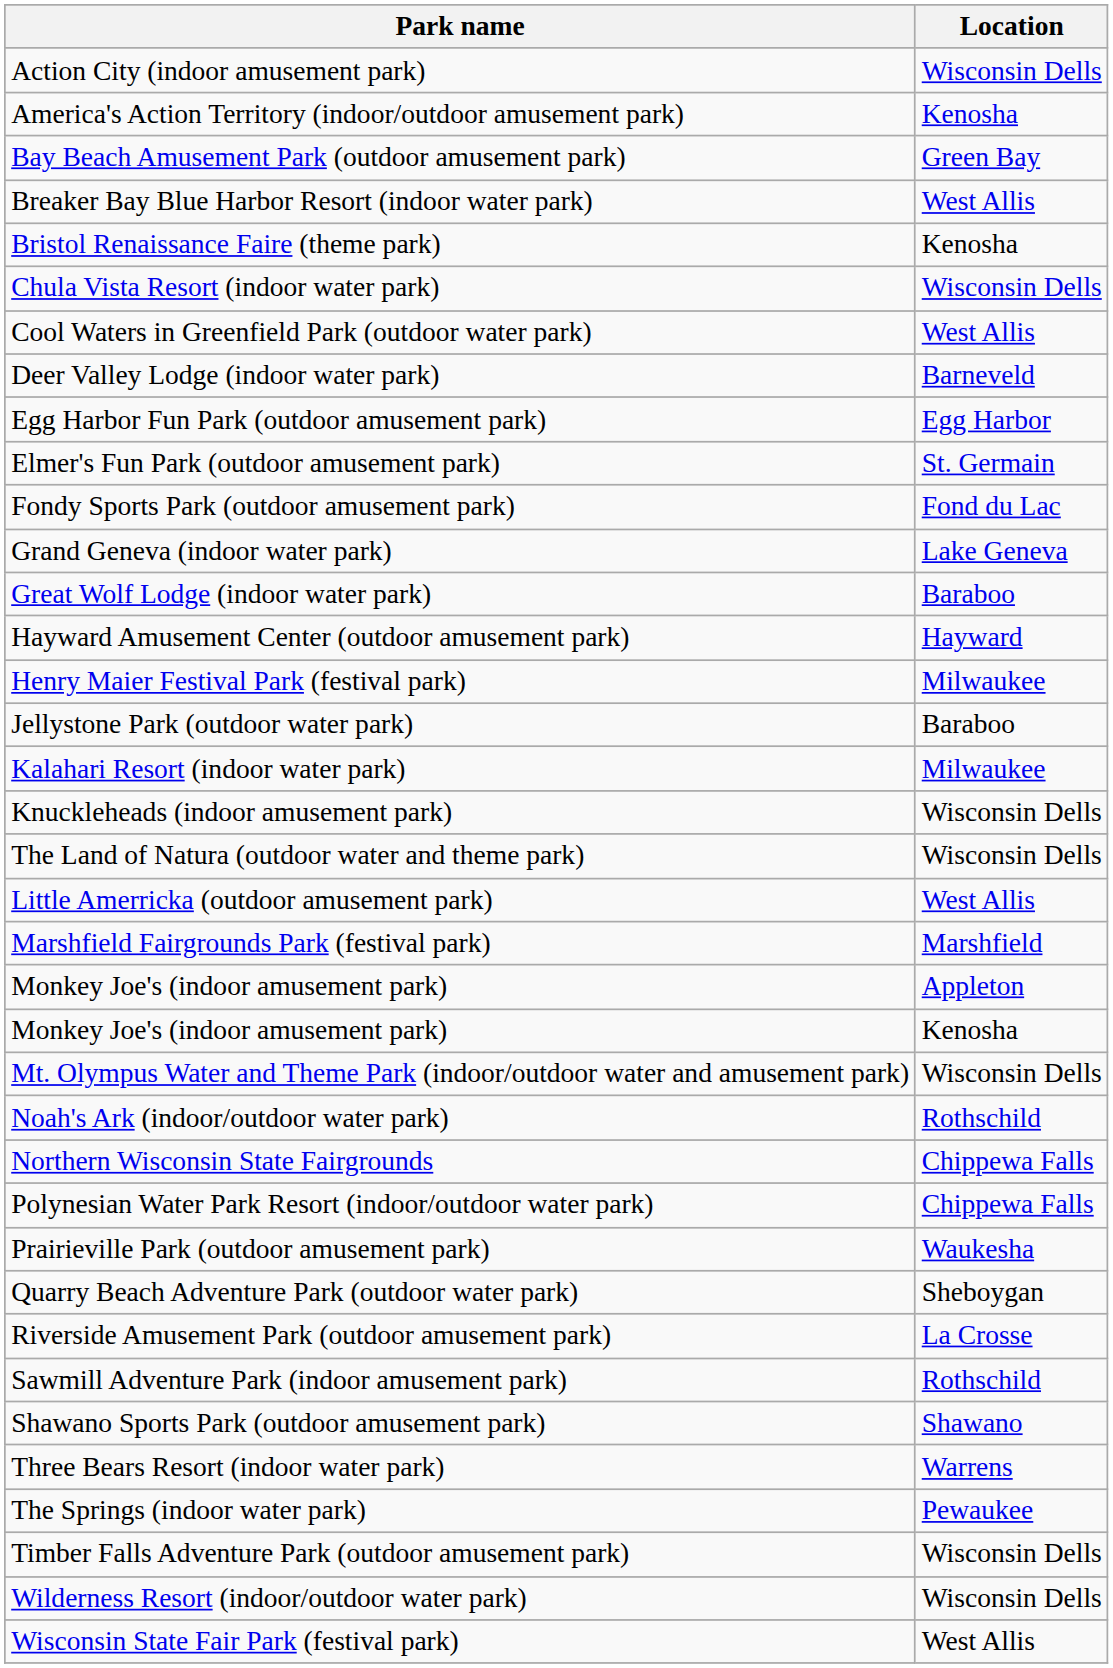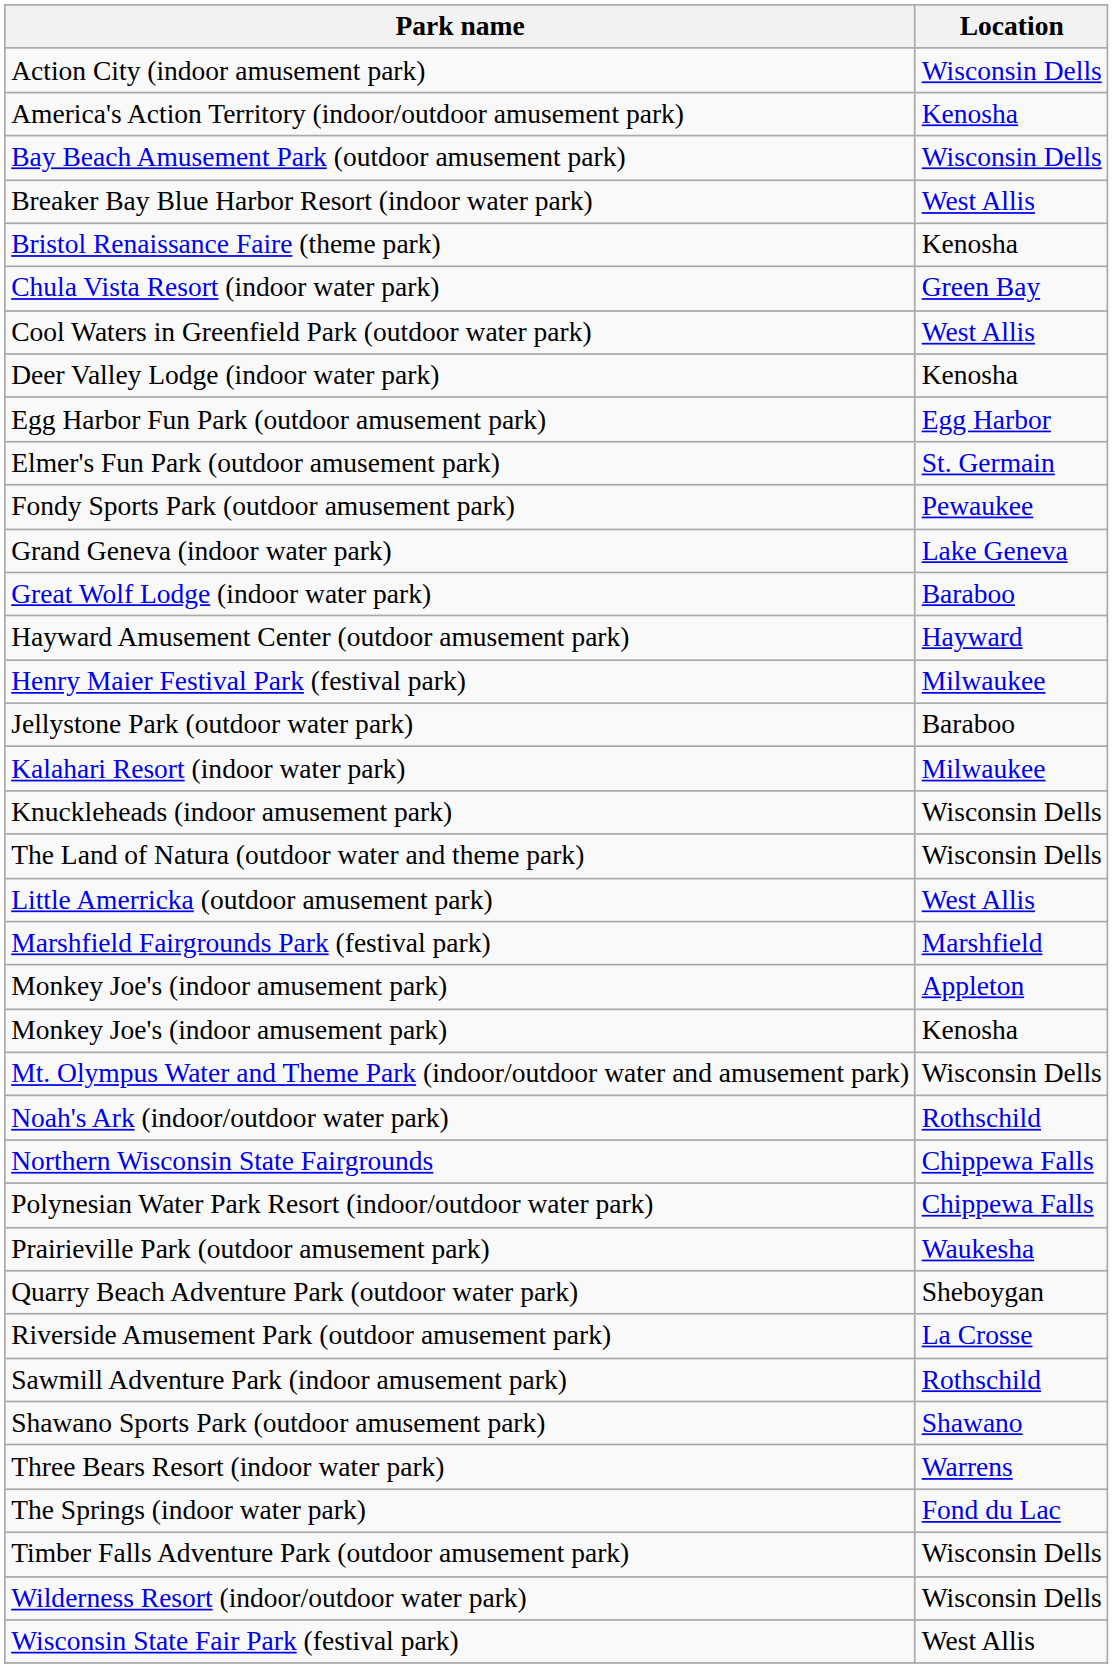(981, 157) Green Bay -> (1012, 157) Wisconsin Dells
(1012, 288) Wisconsin Dells -> (981, 288) Green Bay
(978, 375) Barneveld -> (970, 375) Kenosha
(991, 506) Fond du Lac -> (978, 506) Pewaukee
(978, 1510) Pewaukee -> (991, 1510) Fond du Lac
